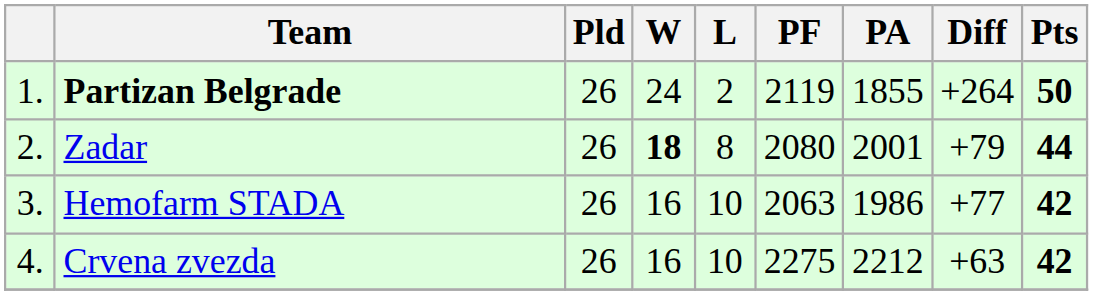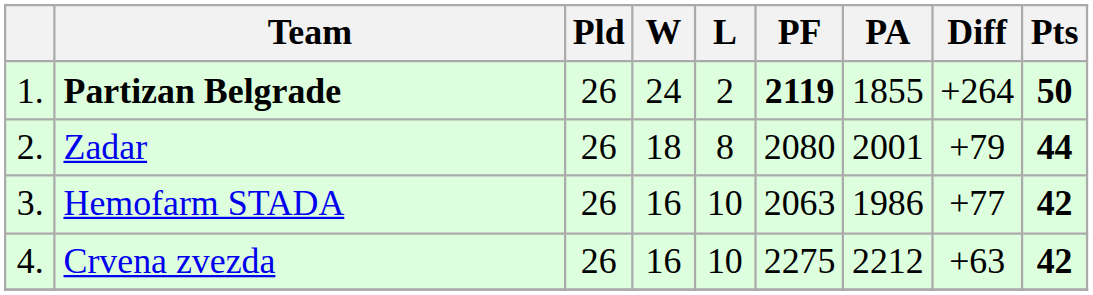(800, 89) normal -> (800, 89) bold
(664, 146) bold -> (664, 146) normal
